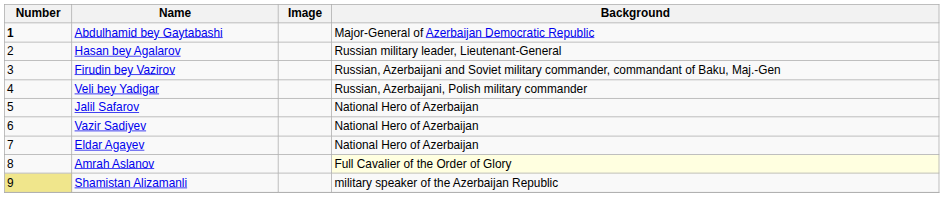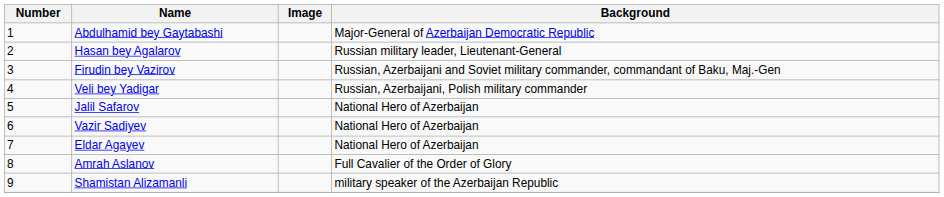(10, 32) bold -> (10, 32) normal
(423, 164) lightyellow background -> (423, 164) no background
(10, 182) khaki background -> (10, 182) no background
